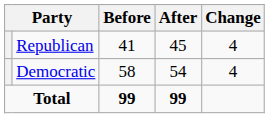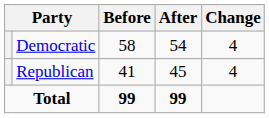rows swapped: (56, 71) <-> (55, 44)
